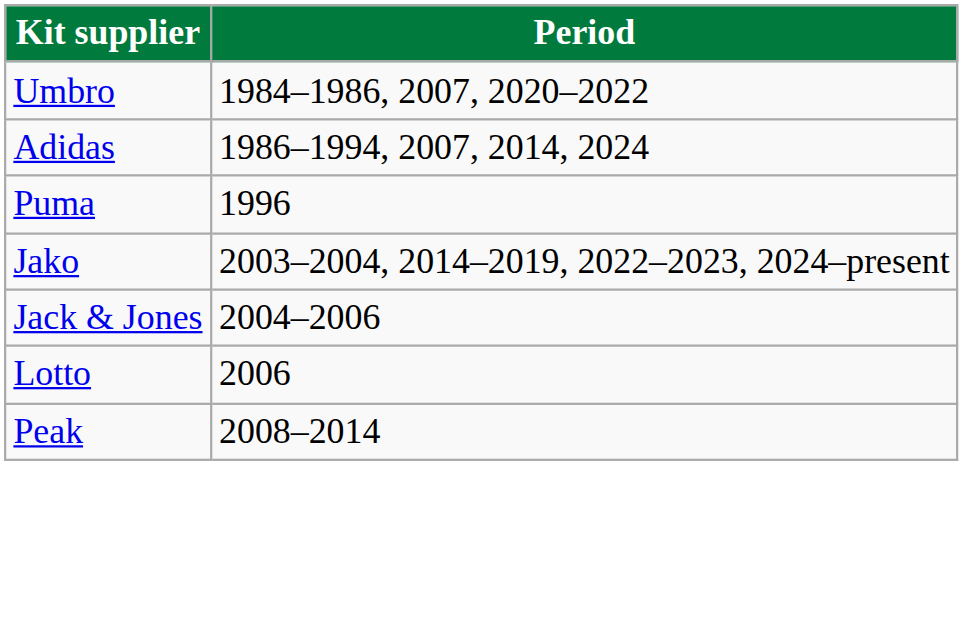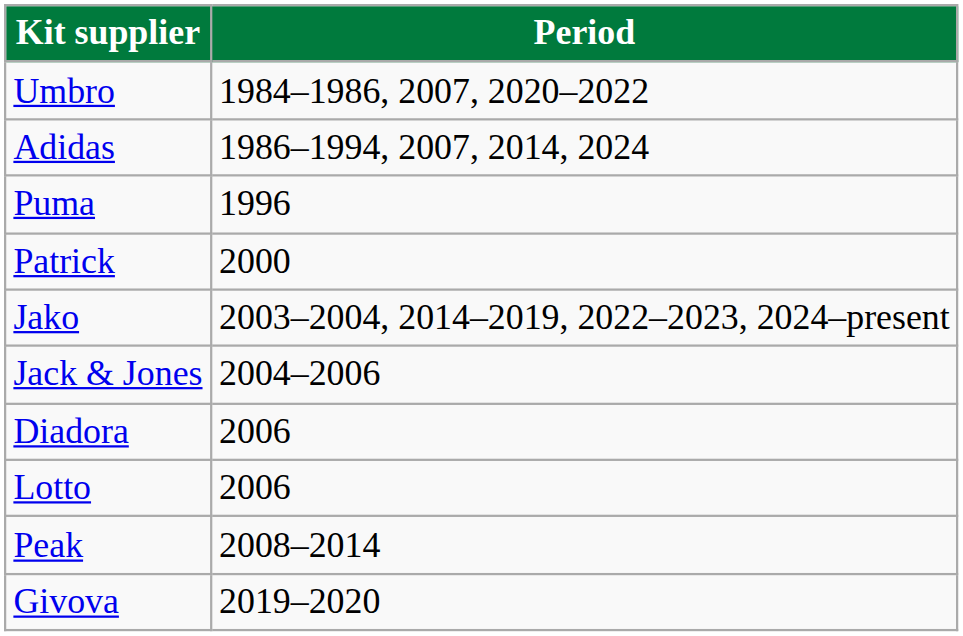+ row: (64, 260)
+ row: (71, 430)
+ row: (66, 601)
